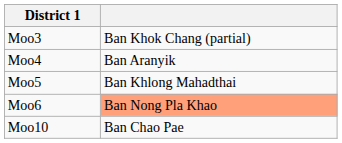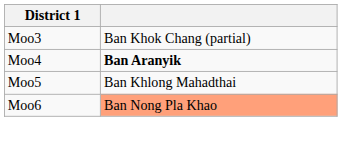(140, 60) normal -> (143, 60) bold
- row: (28, 127)
